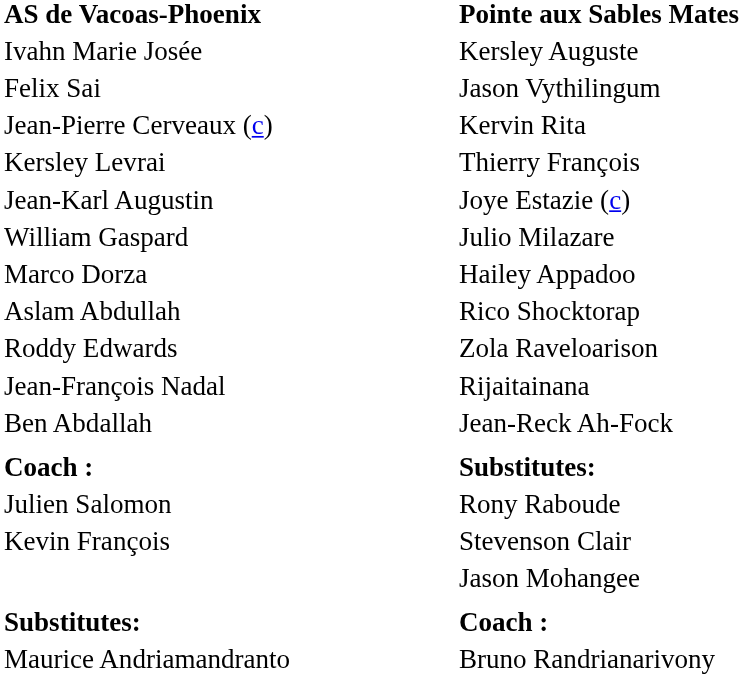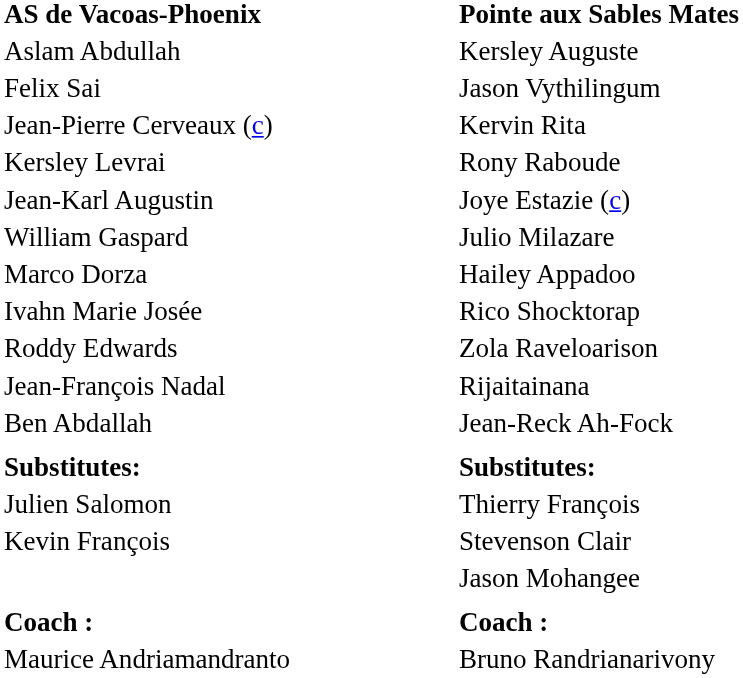(103, 51) Ivahn Marie Josée -> (92, 51) Aslam Abdullah
(549, 162) Thierry François -> (540, 162) Rony Raboude
(92, 311) Aslam Abdullah -> (103, 311) Ivahn Marie Josée
(49, 466) Coach : -> (72, 466) Substitutes:
(540, 504) Rony Raboude -> (549, 504) Thierry François
(72, 622) Substitutes: -> (49, 622) Coach :
